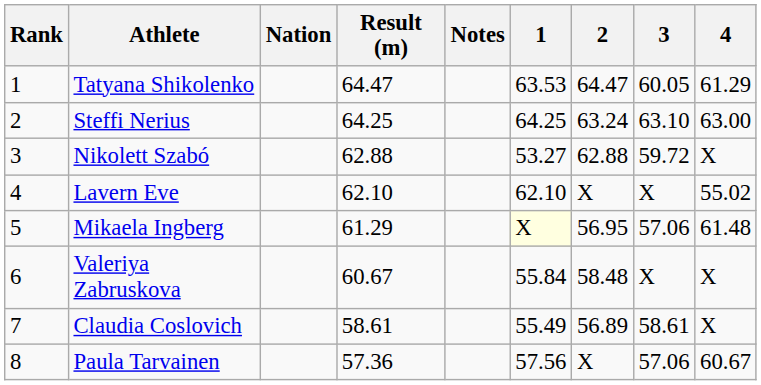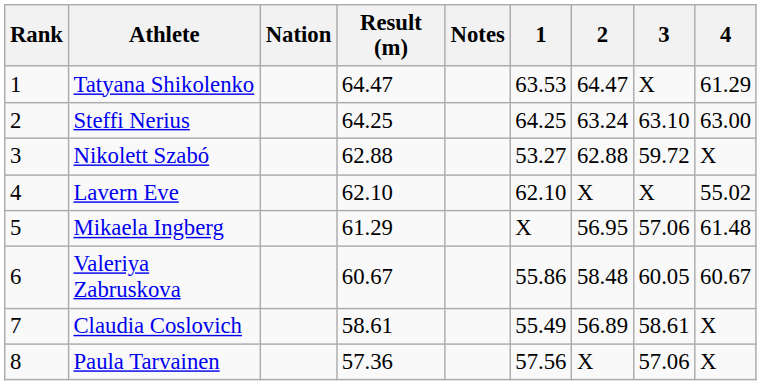(664, 84) 60.05 -> (647, 84) X
(523, 228) lightyellow background -> (523, 228) no background
(541, 277) 55.84 -> (541, 277) 55.86
(647, 277) X -> (664, 277) 60.05
(708, 277) X -> (726, 277) 60.67
(726, 361) 60.67 -> (708, 361) X
